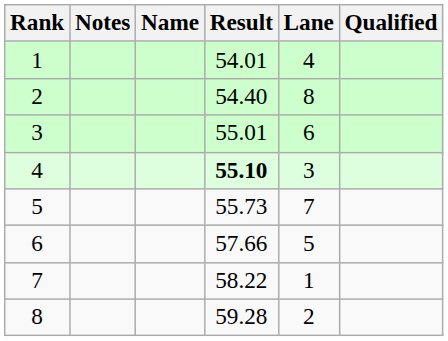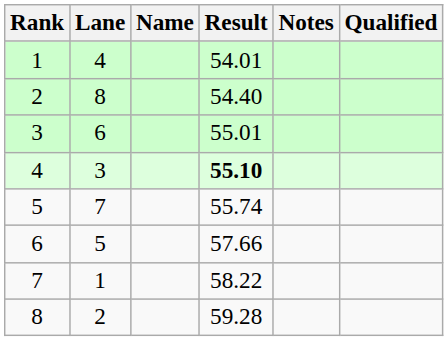columns swapped: (309, 22) <-> (103, 22)
(241, 206) 55.73 -> (236, 206) 55.74
